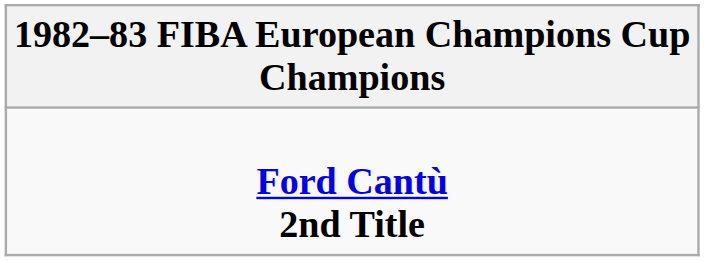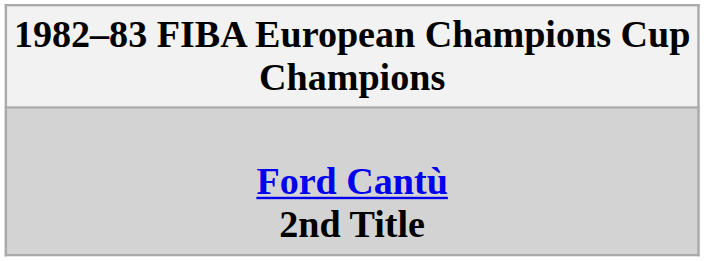(352, 202) no background -> (352, 202) lightgrey background
